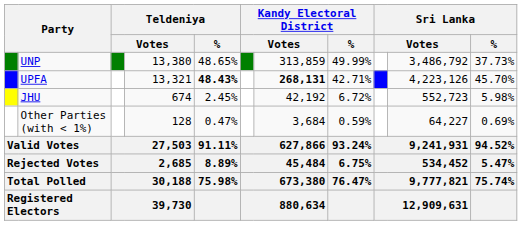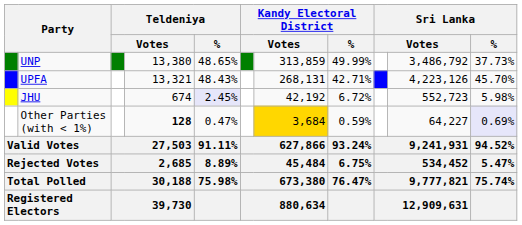(218, 79) bold -> (218, 79) normal
(302, 79) bold -> (302, 79) normal
(221, 97) no background -> (221, 97) lavender background
(182, 121) normal -> (182, 121) bold
(309, 121) no background -> (309, 121) gold background
(498, 121) no background -> (498, 121) lavender background
